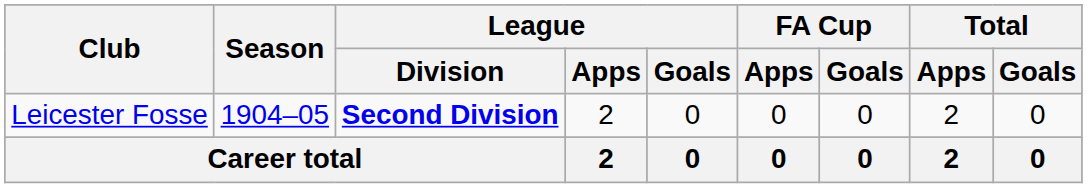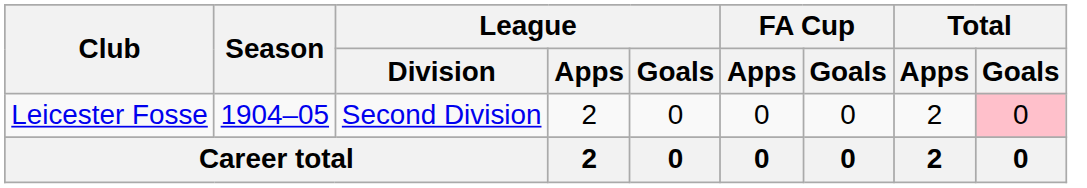(450, 114) bold -> (442, 114) normal
(1038, 114) no background -> (1021, 114) pink background
